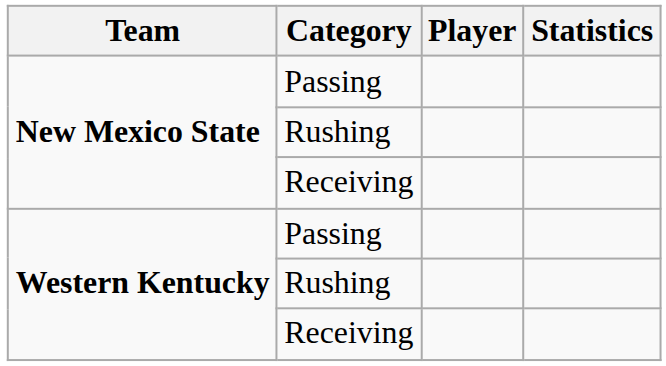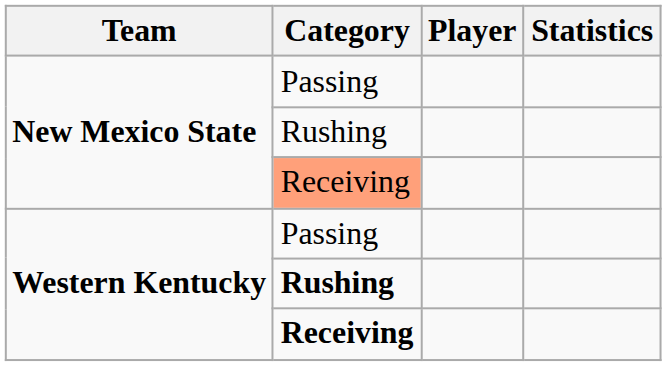(349, 182) no background -> (345, 182) lightsalmon background
(337, 283) normal -> (337, 283) bold
(349, 333) normal -> (347, 333) bold
